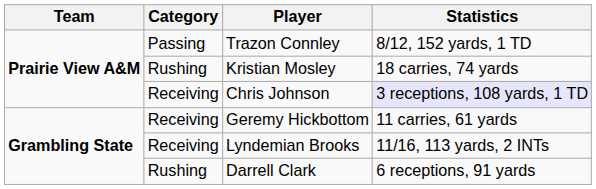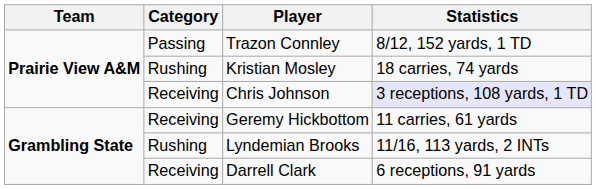(183, 145) Receiving -> (177, 145) Rushing
(177, 171) Rushing -> (183, 171) Receiving
